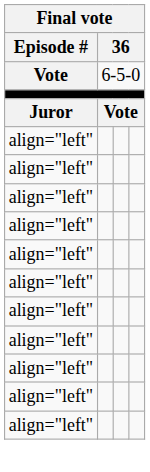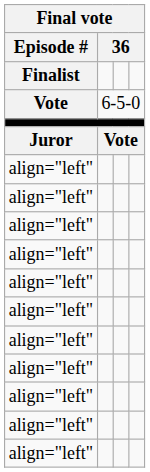+ row: (51, 75)
